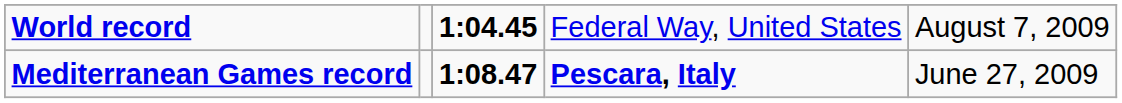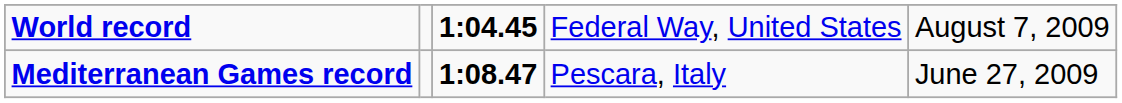(643, 73) bold -> (638, 73) normal
